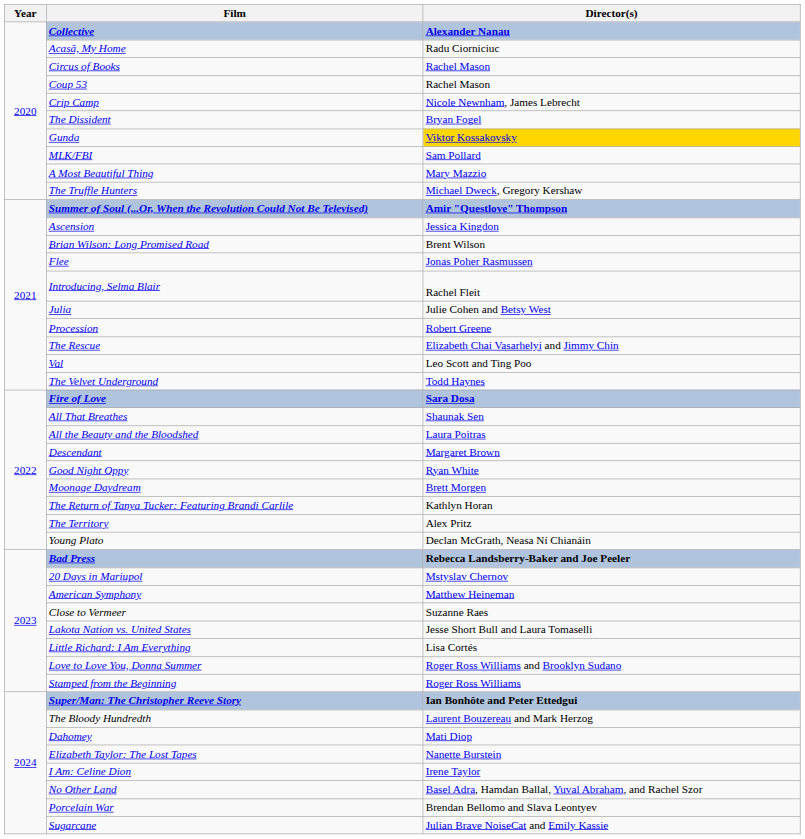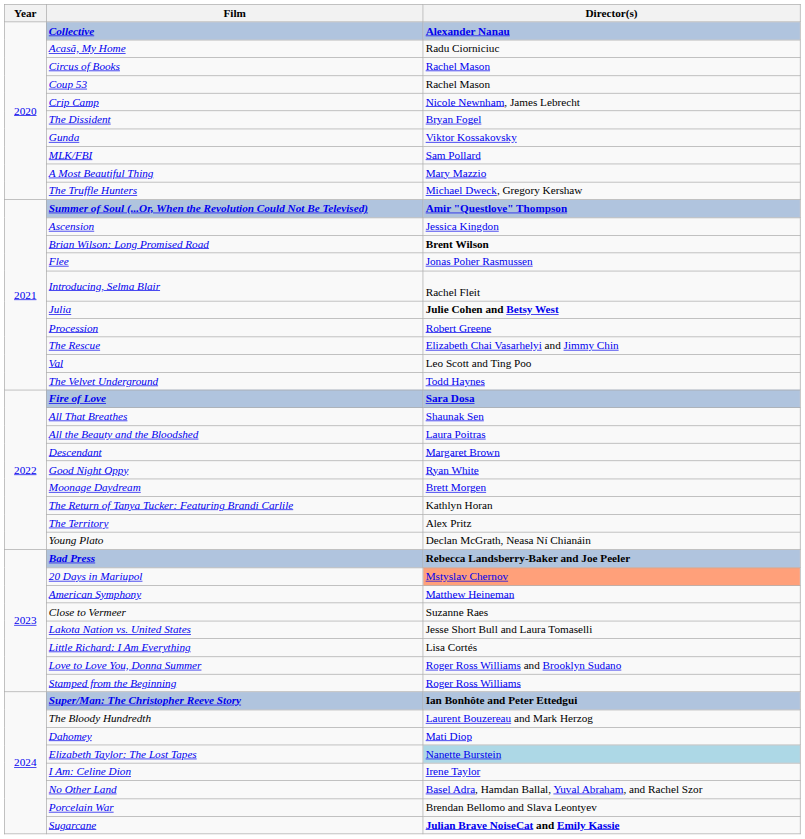(471, 137) gold background -> (471, 137) no background
(455, 244) normal -> (457, 244) bold
(488, 310) normal -> (492, 310) bold
(467, 576) no background -> (467, 576) lightsalmon background
(463, 754) no background -> (463, 754) lightblue background
(517, 825) normal -> (523, 825) bold
